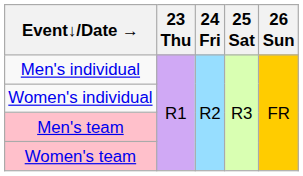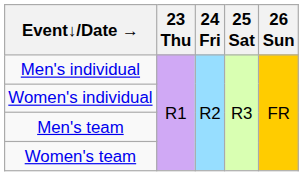(80, 127) pink background -> (80, 127) no background
(80, 156) pink background -> (80, 156) no background
